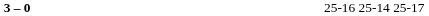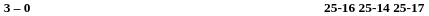(374, 7) normal -> (374, 7) bold
